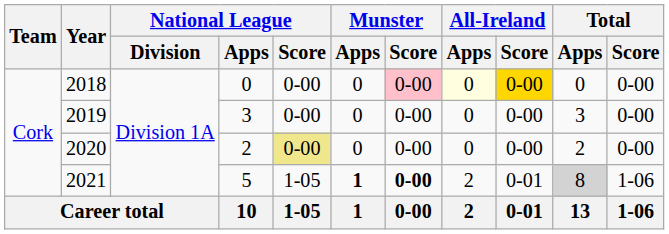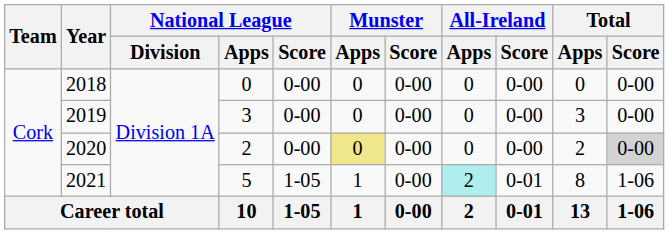(413, 84) pink background -> (413, 84) no background
(469, 84) lightyellow background -> (469, 84) no background
(524, 84) gold background -> (524, 84) no background
(302, 148) khaki background -> (302, 148) no background
(358, 148) no background -> (358, 148) khaki background
(636, 148) no background -> (636, 148) lightgrey background
(358, 180) bold -> (358, 180) normal
(413, 180) bold -> (413, 180) normal
(469, 180) no background -> (469, 180) paleturquoise background
(580, 180) lightgrey background -> (580, 180) no background
